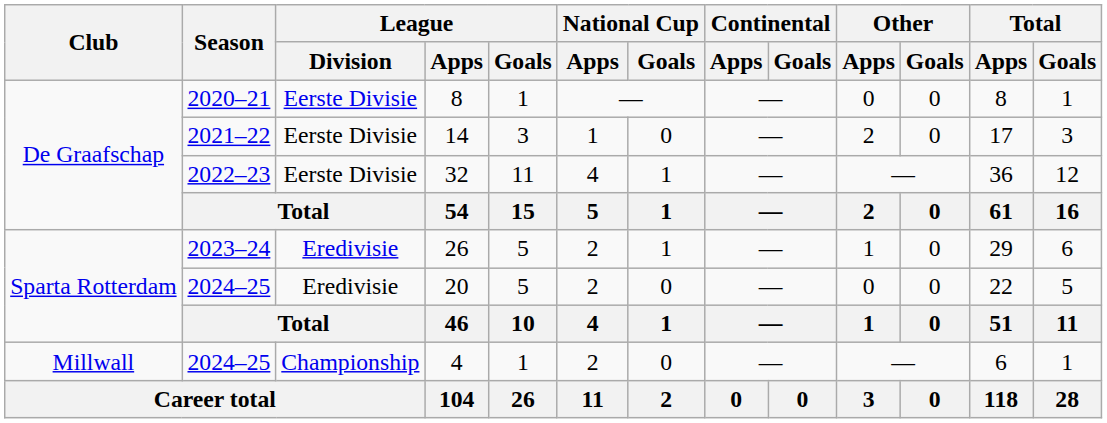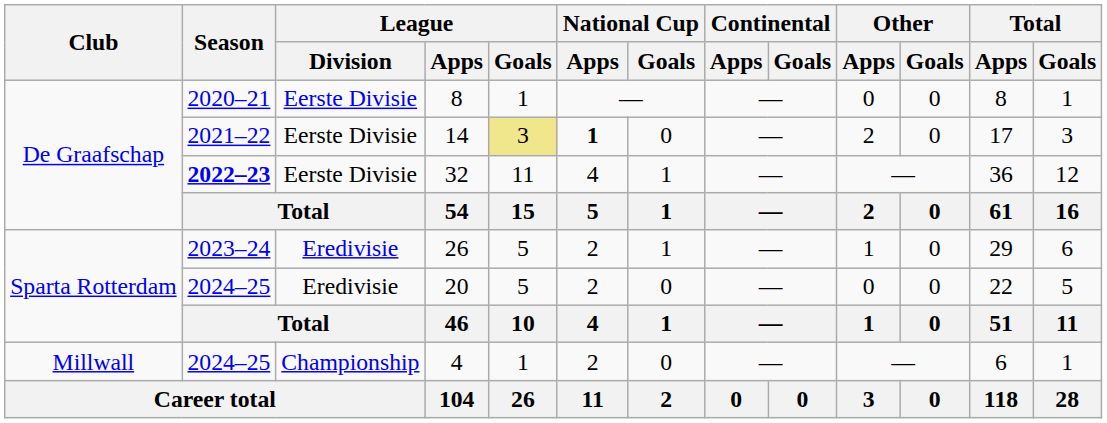(523, 135) no background -> (523, 135) khaki background
(593, 135) normal -> (593, 135) bold
(229, 173) normal -> (229, 173) bold
